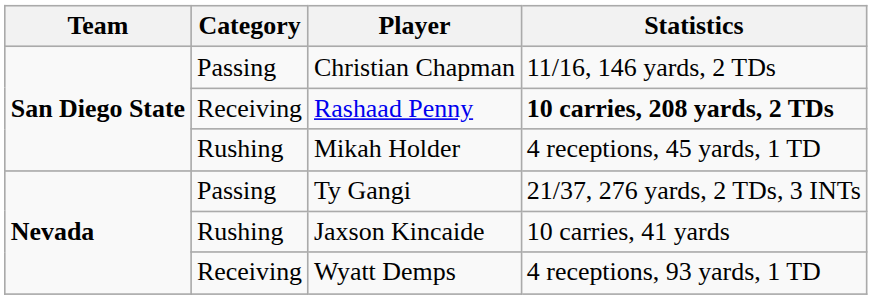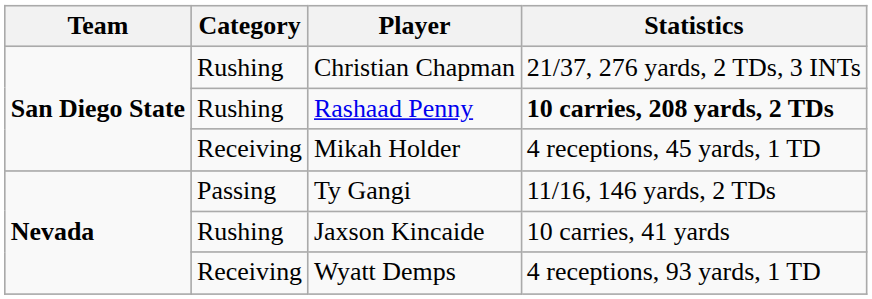(237, 67) Passing -> (240, 67) Rushing
(651, 67) 11/16, 146 yards, 2 TDs -> (694, 67) 21/37, 276 yards, 2 TDs, 3 INTs
(250, 108) Receiving -> (240, 108) Rushing
(240, 149) Rushing -> (250, 149) Receiving
(694, 190) 21/37, 276 yards, 2 TDs, 3 INTs -> (651, 190) 11/16, 146 yards, 2 TDs
